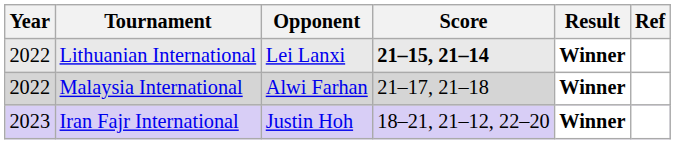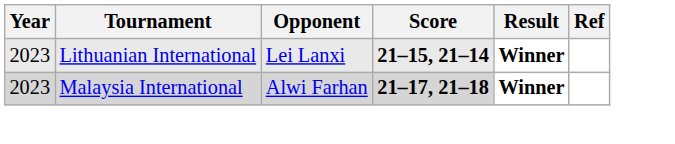(30, 55) 2022 -> (30, 55) 2023
(30, 88) 2022 -> (30, 88) 2023
(433, 88) normal -> (433, 88) bold
- row: (149, 122)
